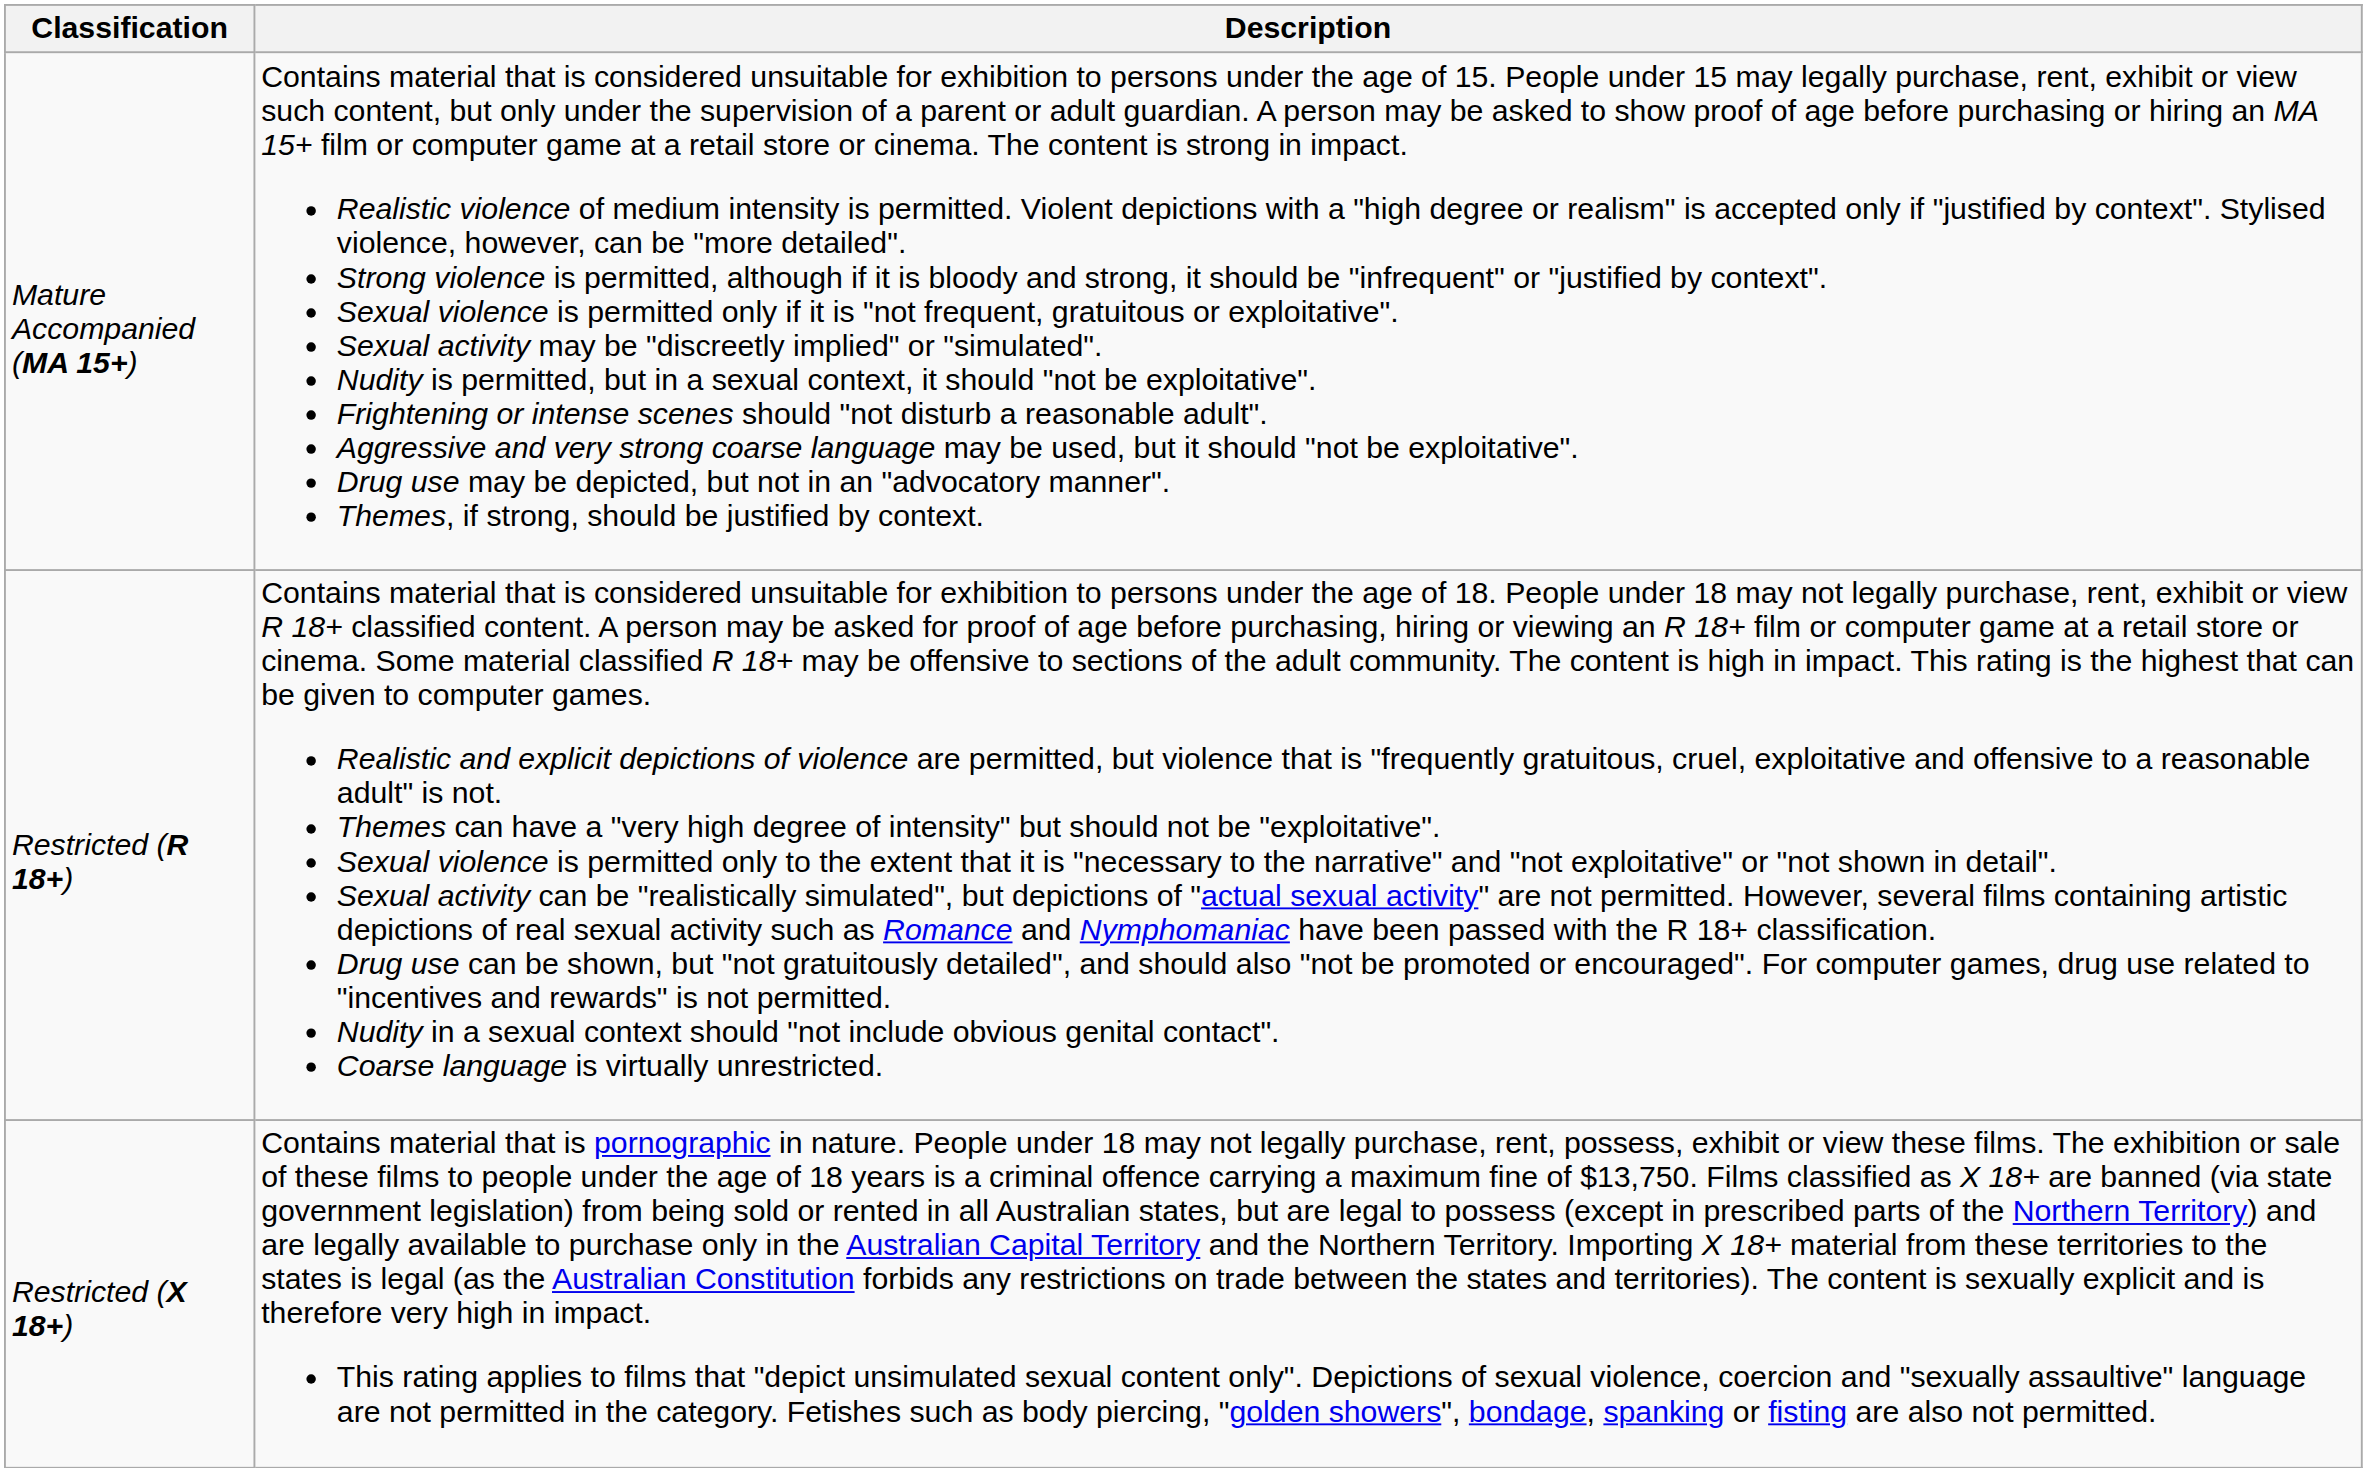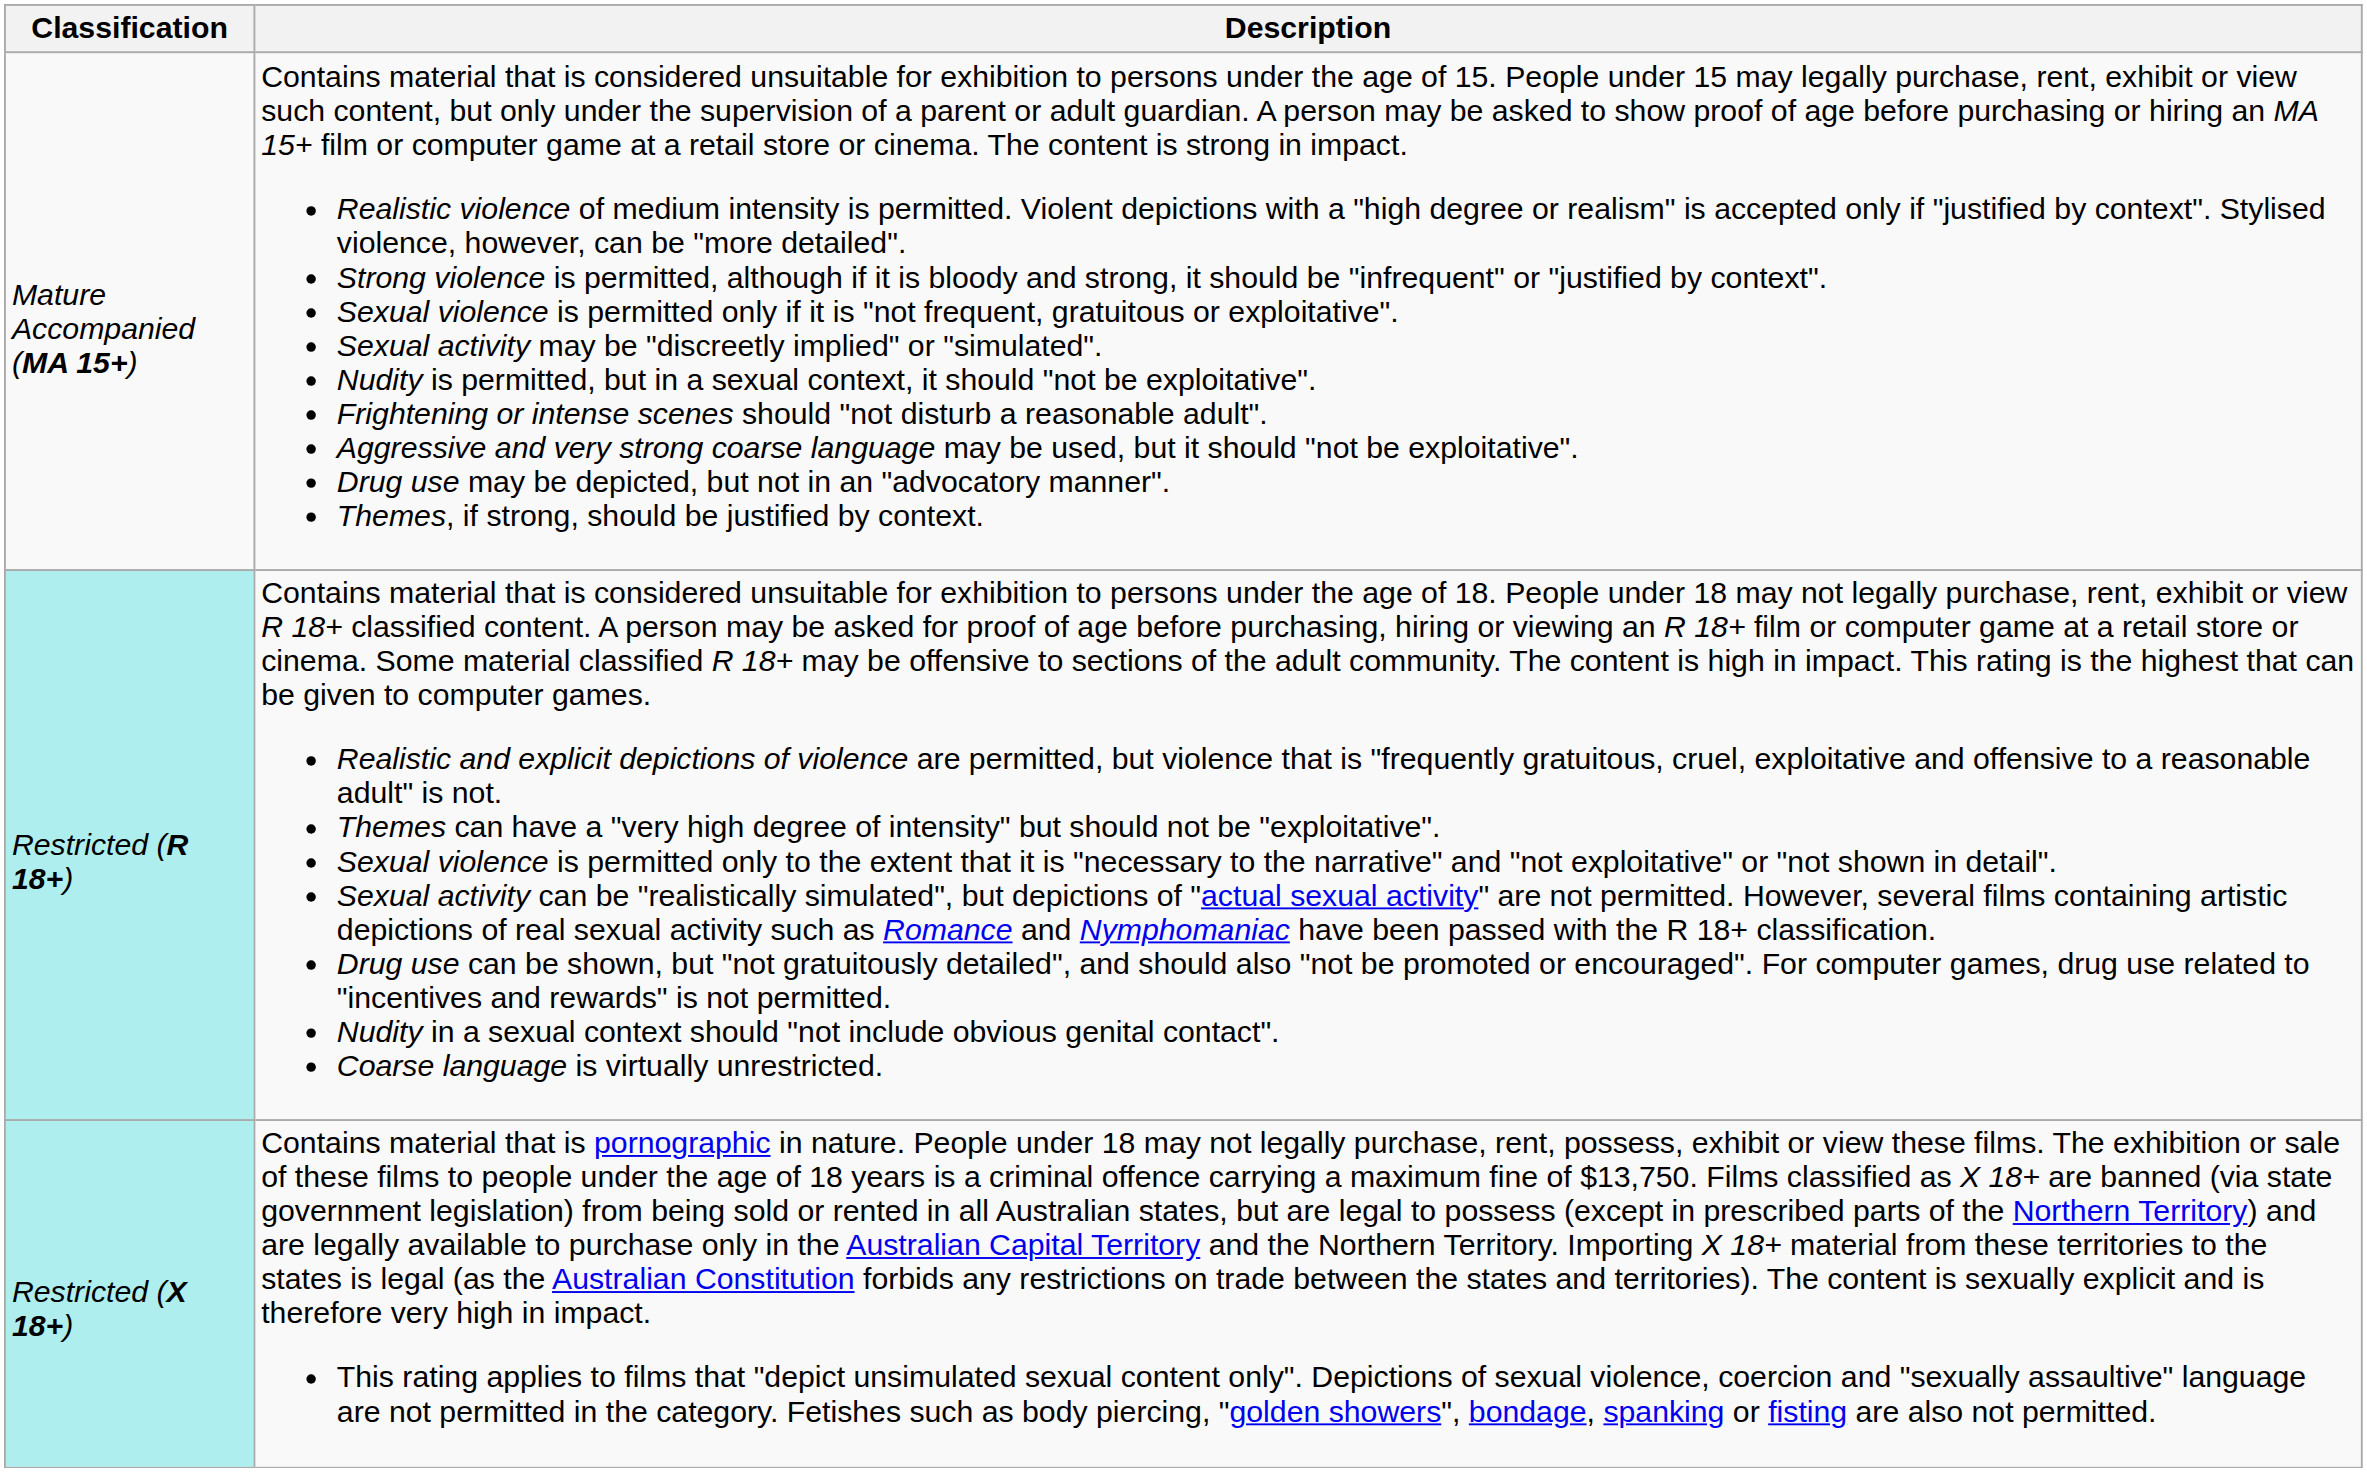(100, 861) no background -> (100, 861) paleturquoise background
(99, 1310) no background -> (99, 1310) paleturquoise background
